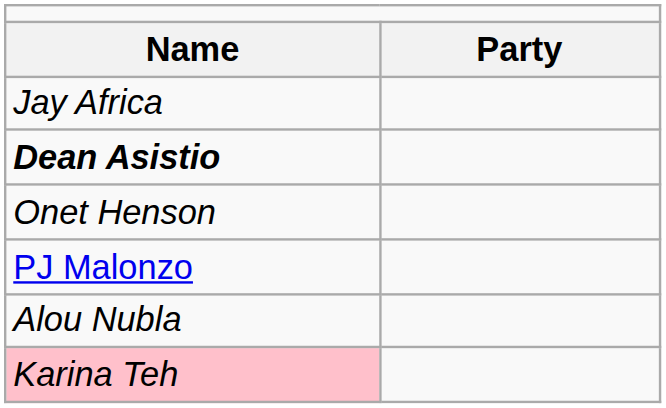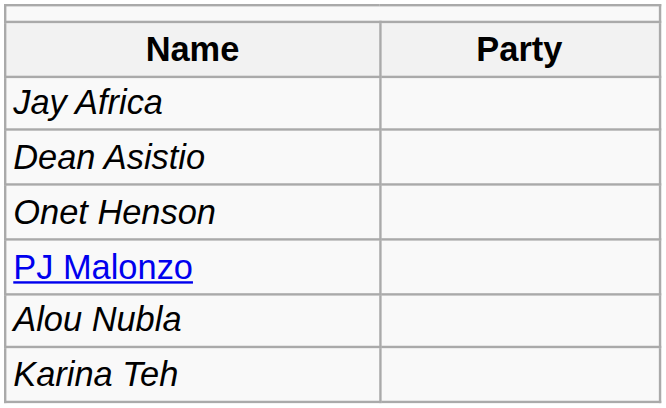(117, 158) bold -> (109, 158) normal
(96, 375) pink background -> (96, 375) no background
